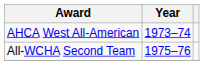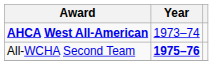(73, 32) normal -> (78, 32) bold
(168, 51) normal -> (177, 51) bold
